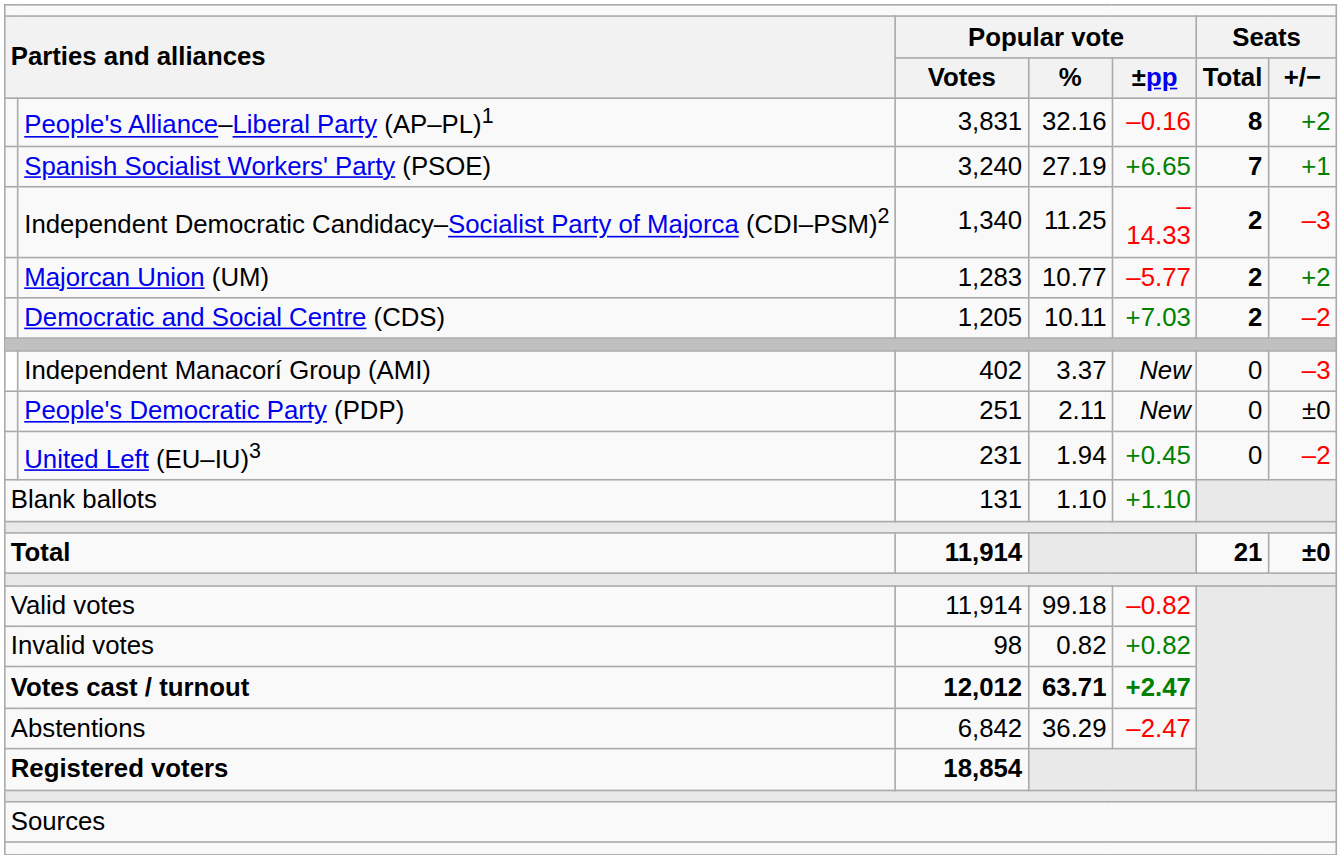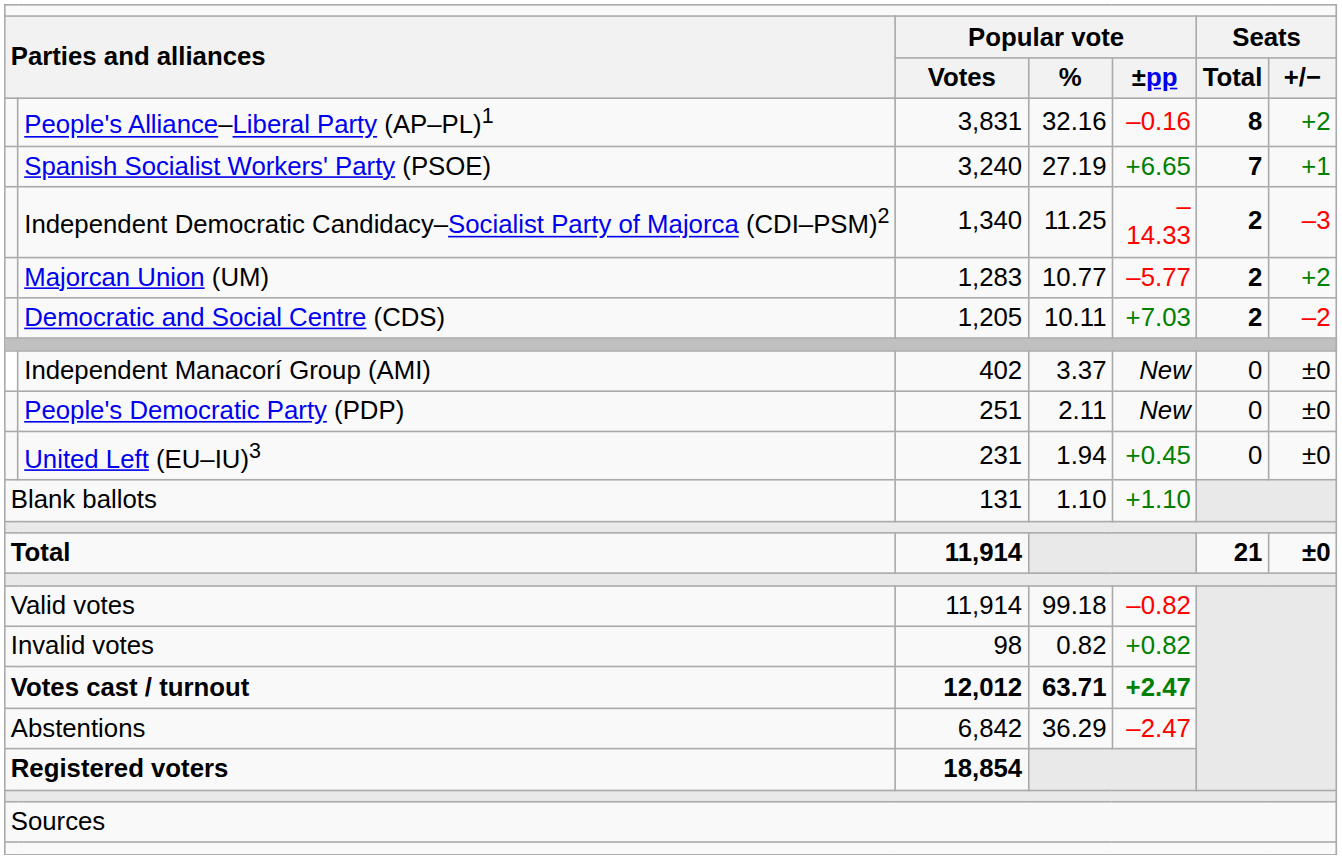(1316, 370) –3 -> (1316, 370) ±0
(1316, 455) –2 -> (1316, 455) ±0
